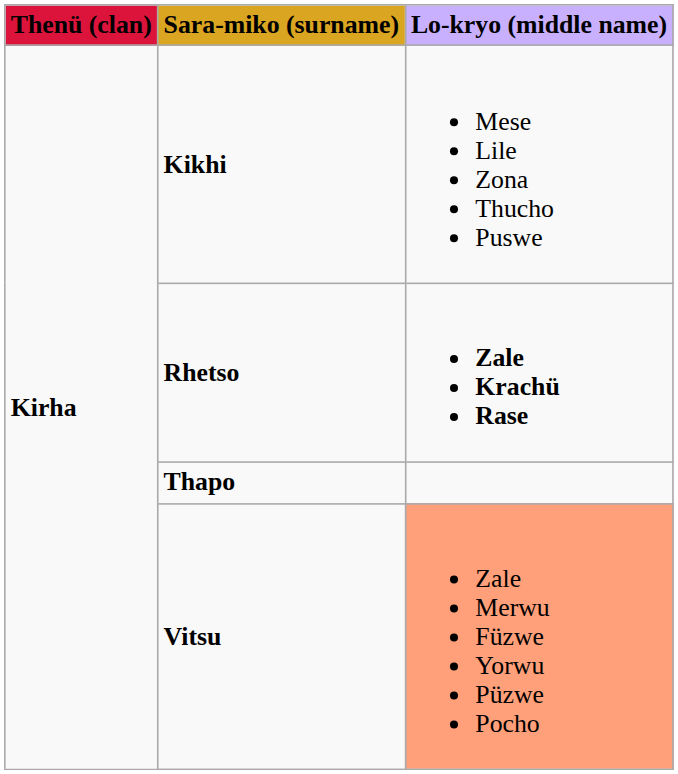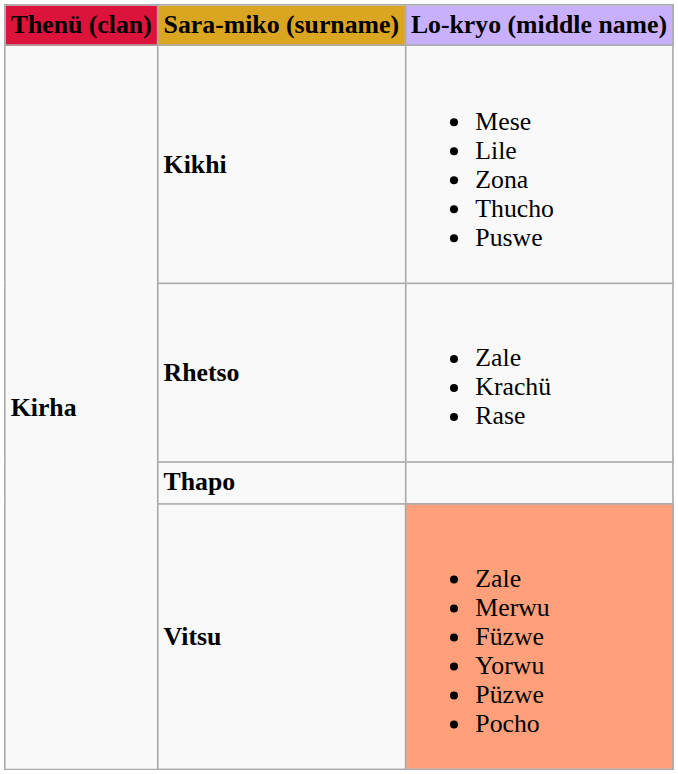(539, 387) bold -> (539, 387) normal
